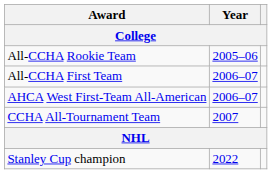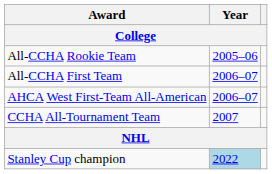(225, 158) no background -> (225, 158) lightblue background
